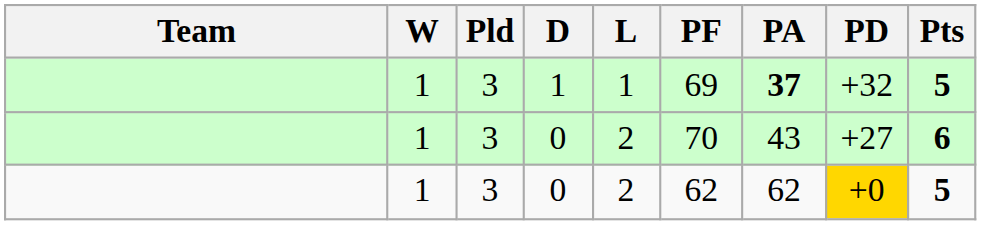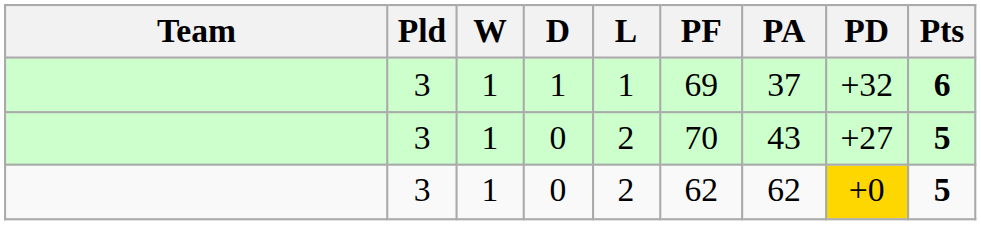columns swapped: (490, 31) <-> (422, 31)
(784, 84) bold -> (784, 84) normal
(942, 84) 5 -> (942, 84) 6
(942, 137) 6 -> (942, 137) 5
